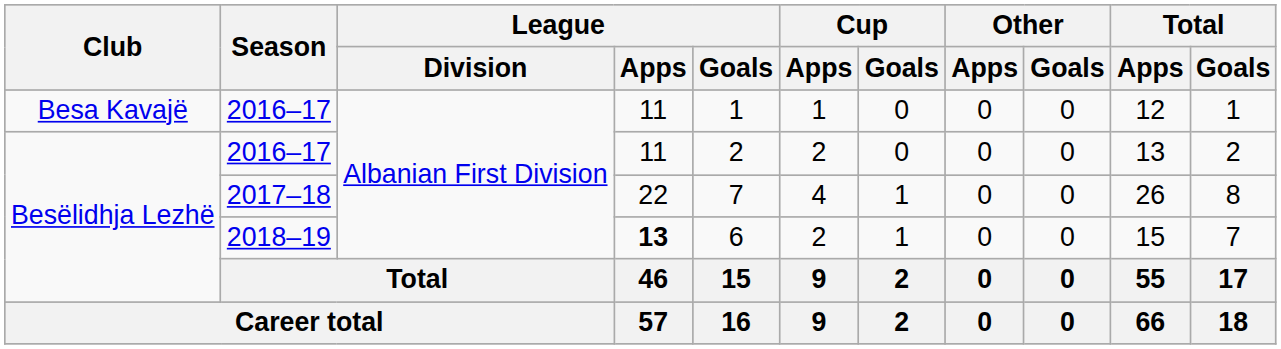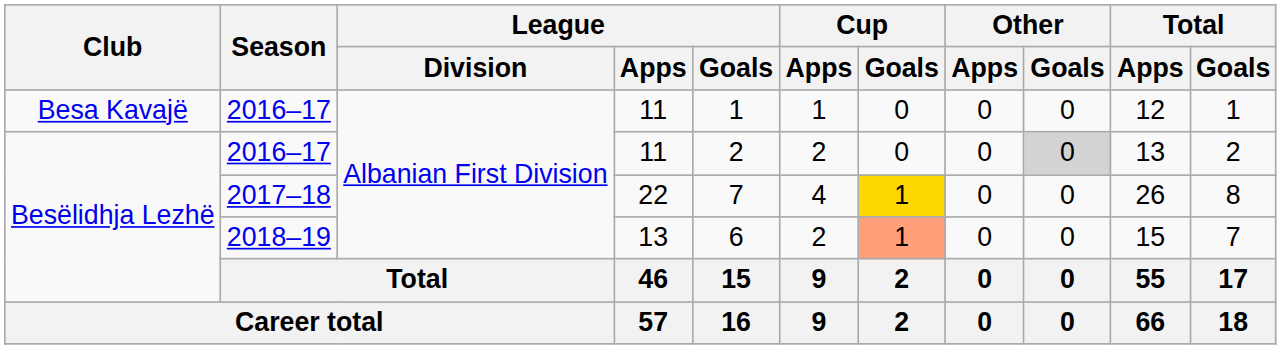(1067, 152) no background -> (1067, 152) lightgrey background
(902, 195) no background -> (902, 195) gold background
(653, 237) bold -> (653, 237) normal
(902, 237) no background -> (902, 237) lightsalmon background
